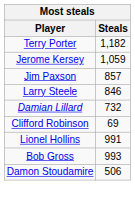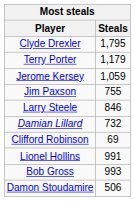+ row: (50, 44)
(113, 44) 1,182 -> (113, 60) 1,179
(113, 76) 857 -> (113, 92) 755
